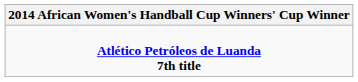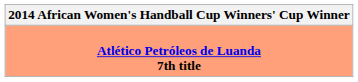(179, 58) no background -> (179, 58) lightsalmon background
